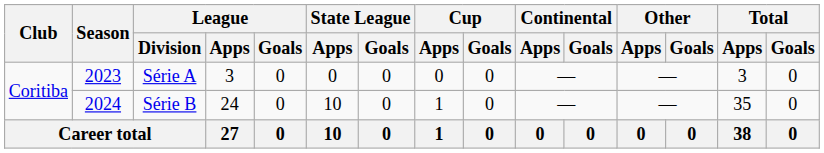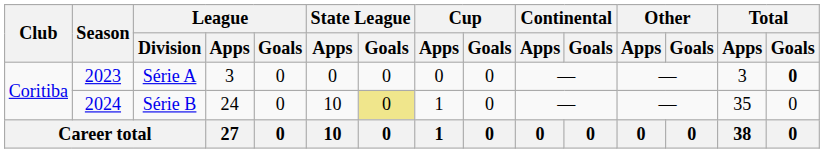(793, 76) normal -> (793, 76) bold
(387, 104) no background -> (387, 104) khaki background
